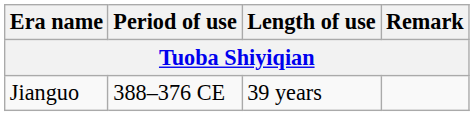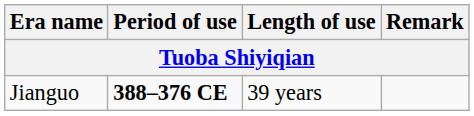(169, 92) normal -> (171, 92) bold
